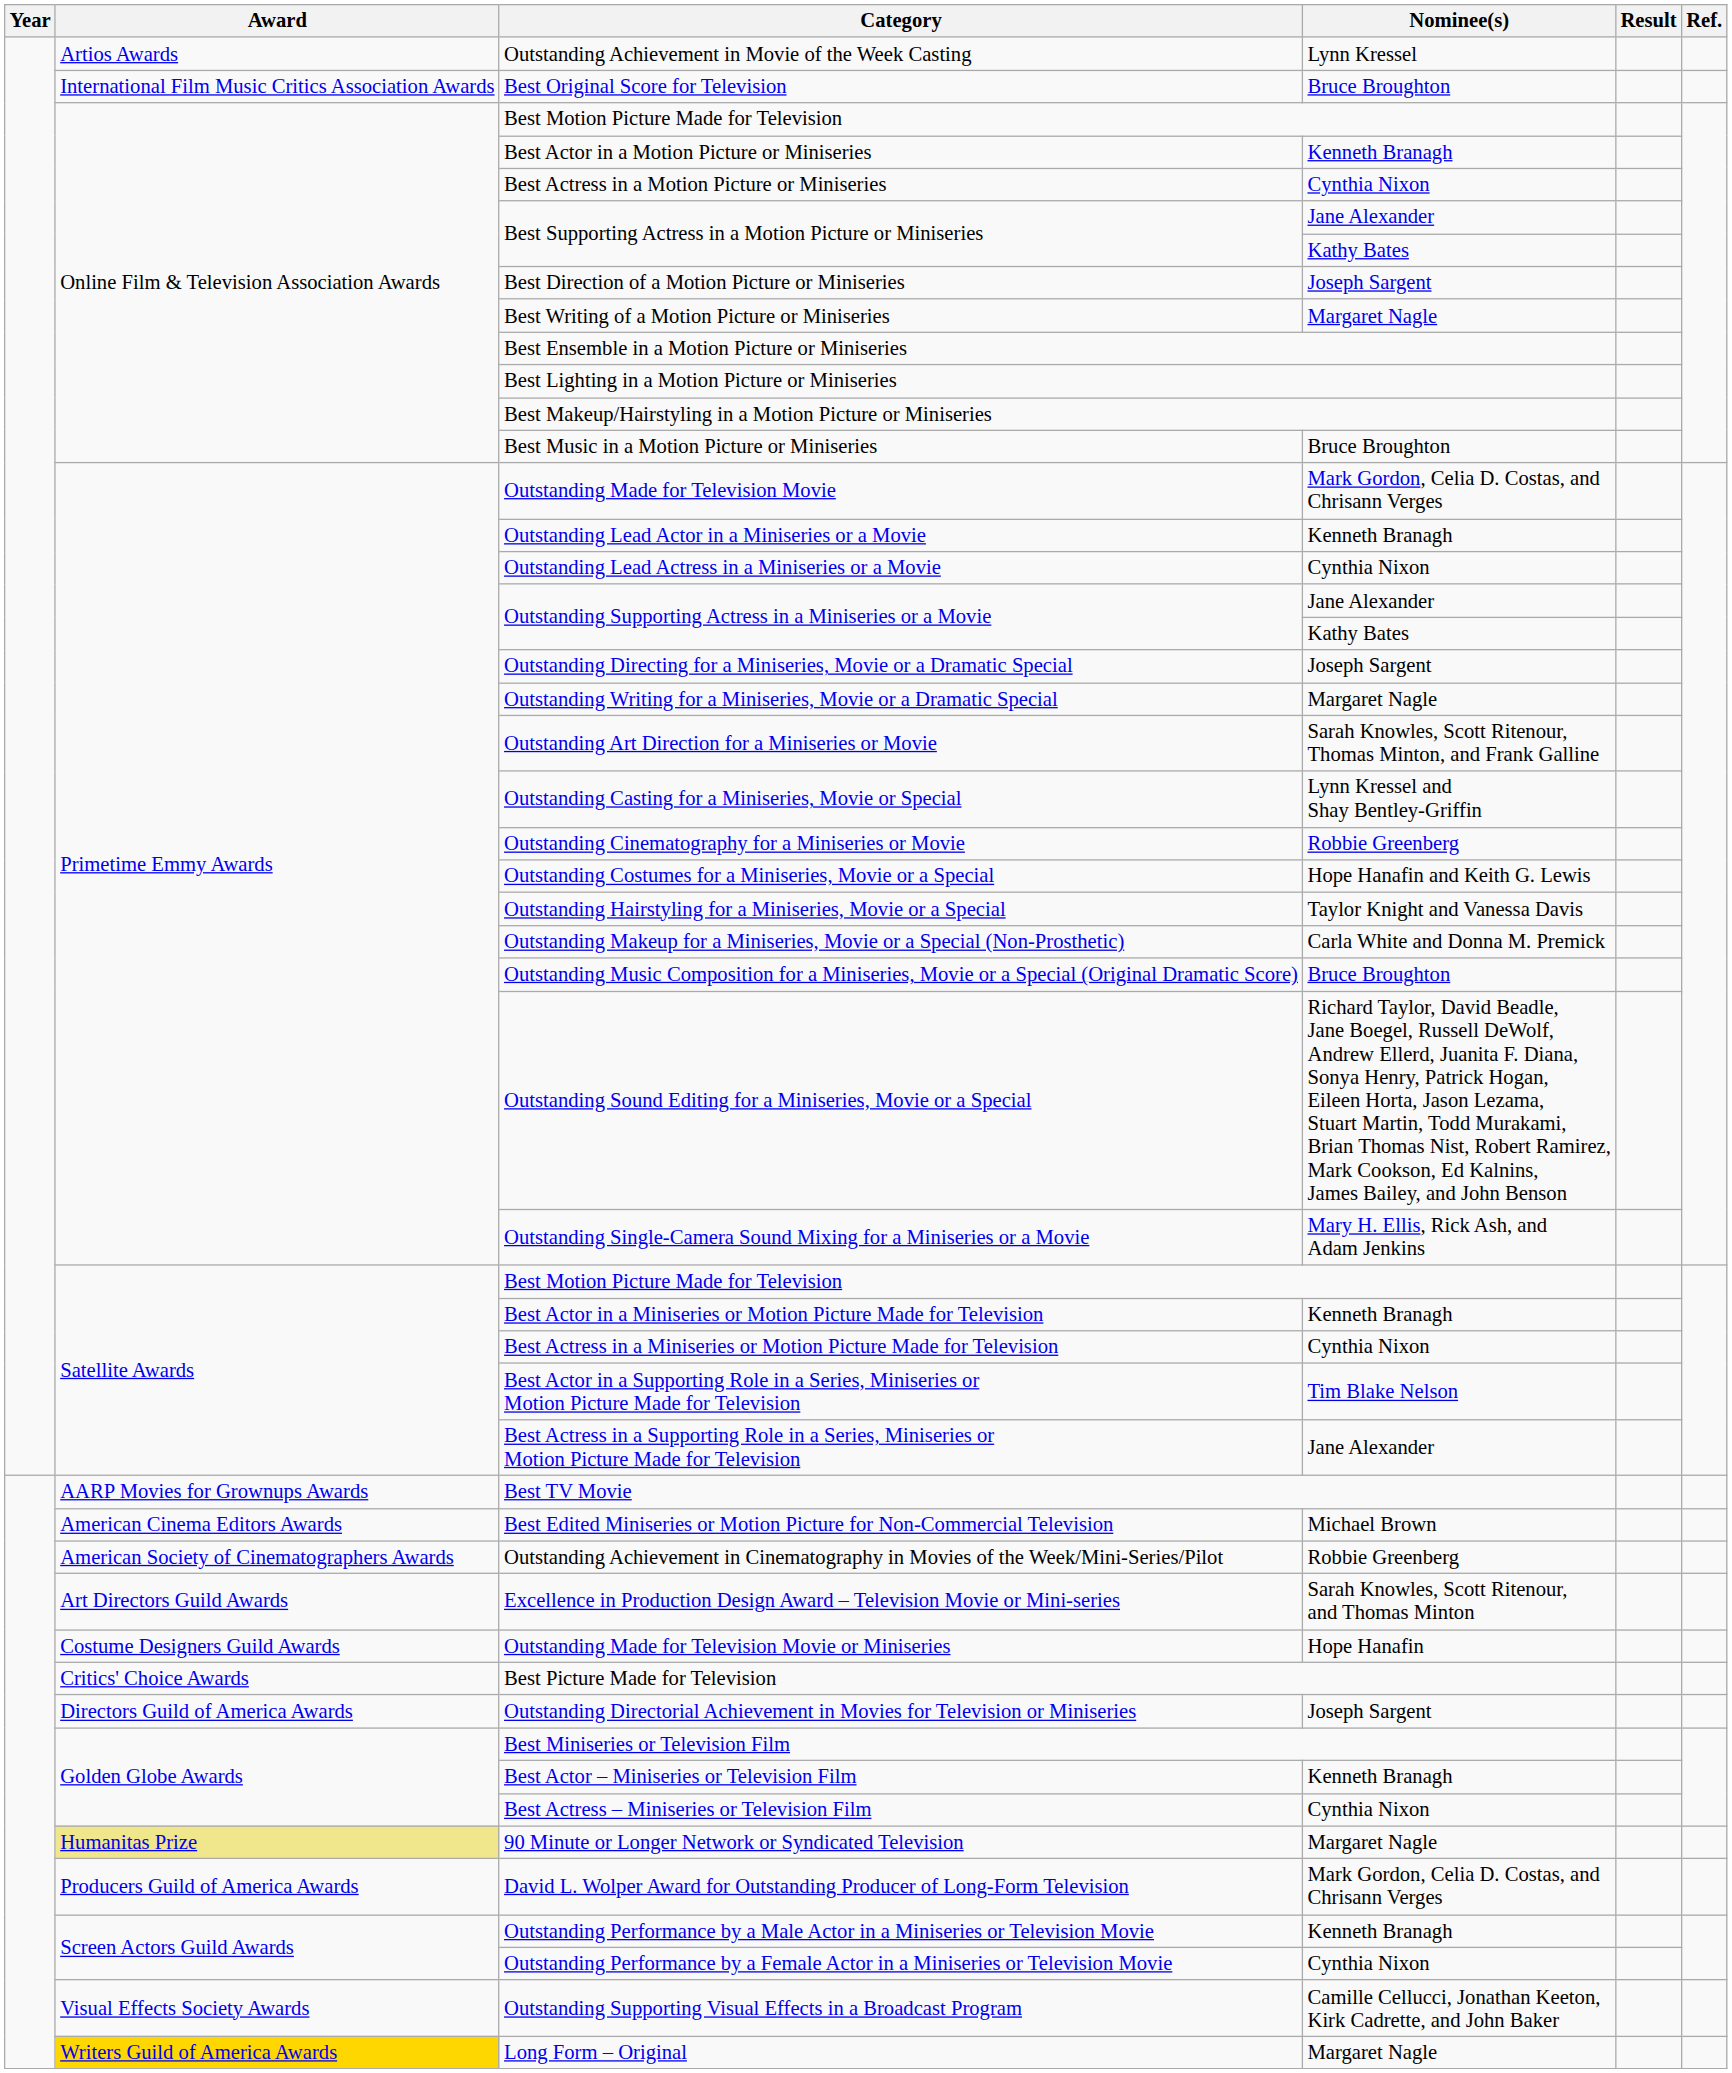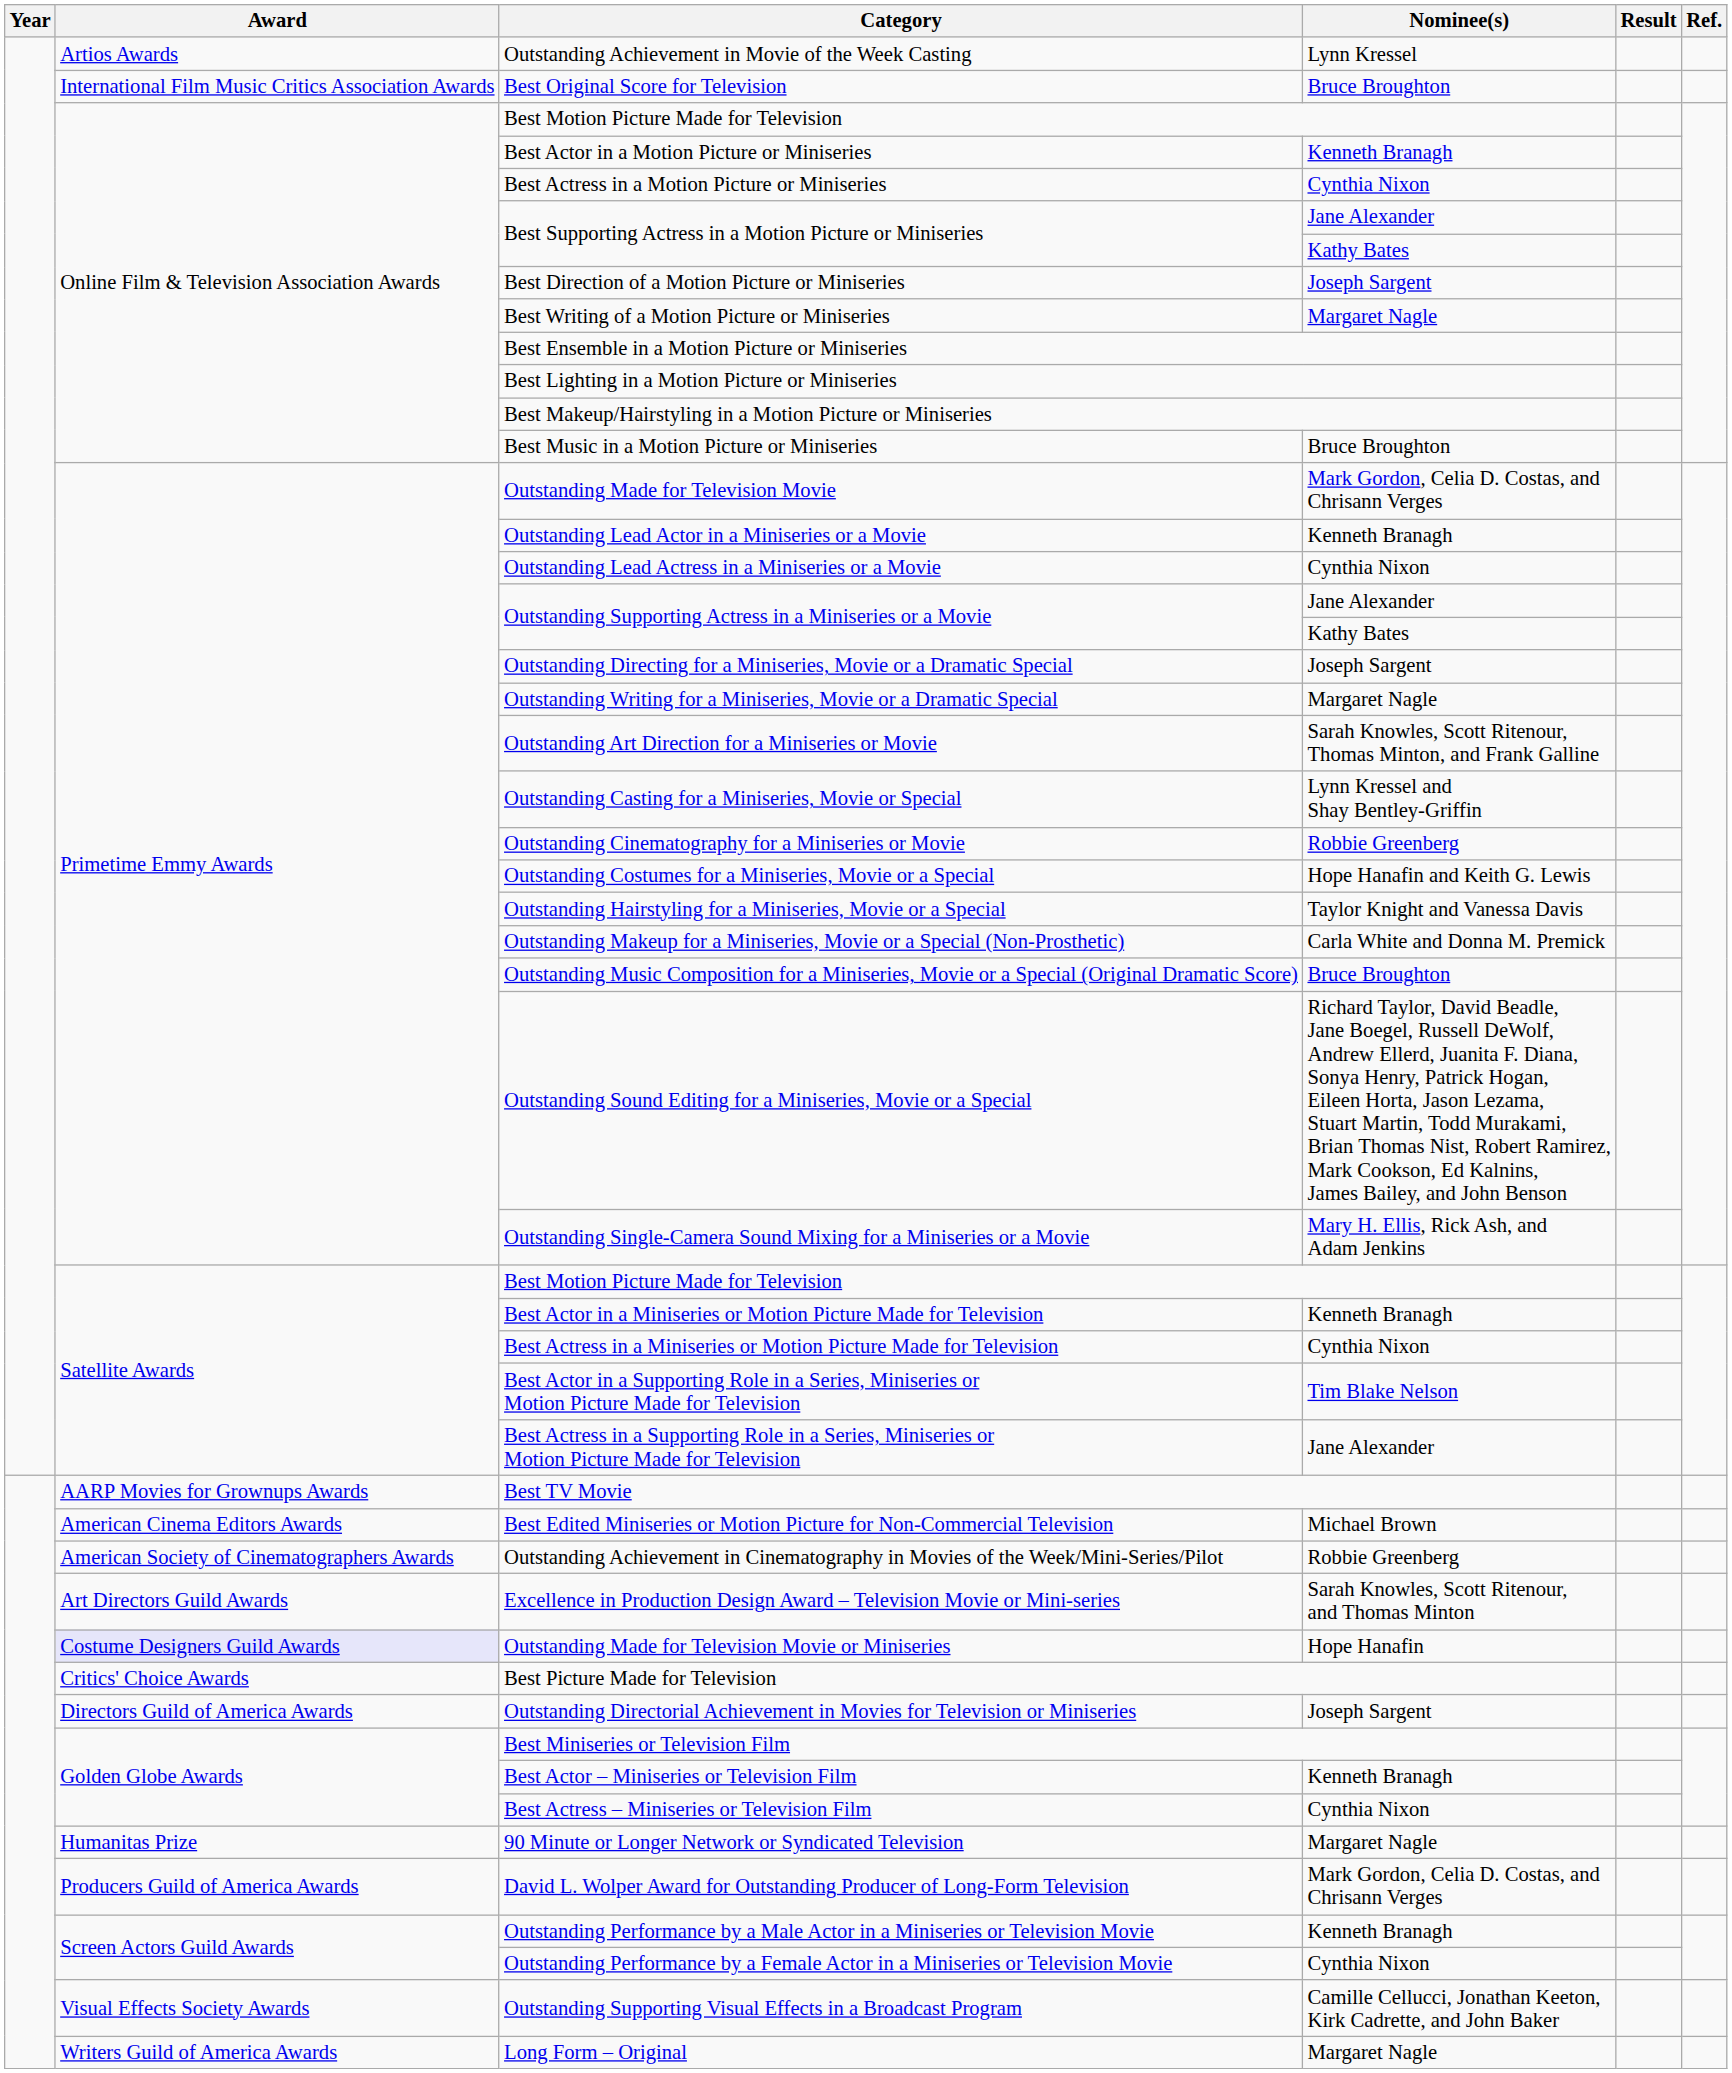(200, 1645) no background -> (200, 1645) lavender background
(129, 1842) khaki background -> (129, 1842) no background
(199, 2052) gold background -> (199, 2052) no background
